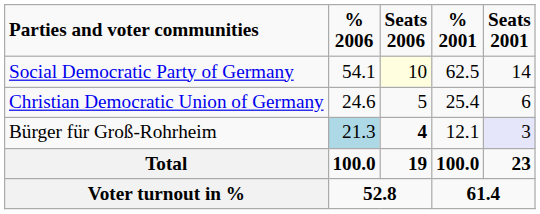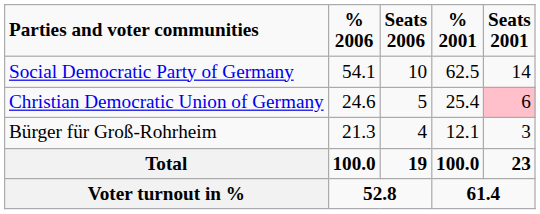(418, 71) lightyellow background -> (418, 71) no background
(526, 102) no background -> (526, 102) pink background
(359, 132) lightblue background -> (359, 132) no background
(422, 132) bold -> (422, 132) normal
(526, 132) lavender background -> (526, 132) no background
